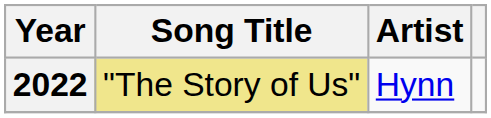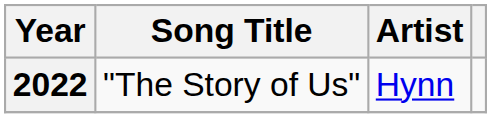(232, 84) khaki background -> (232, 84) no background
